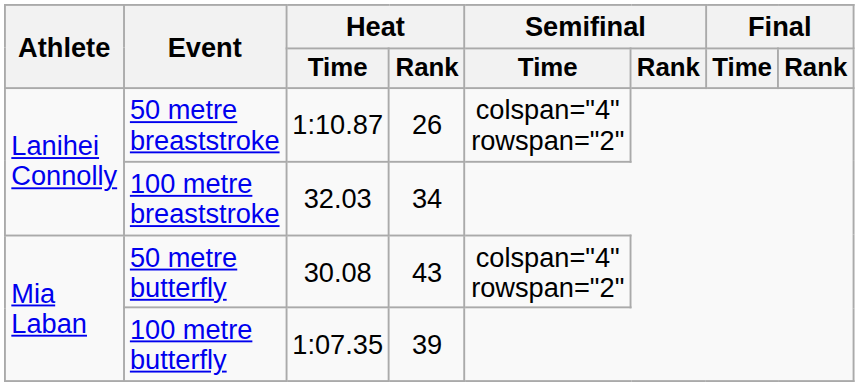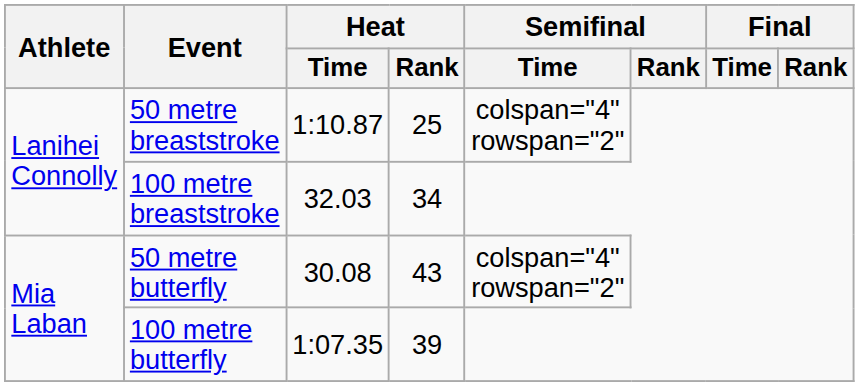(427, 126) 26 -> (427, 126) 25
